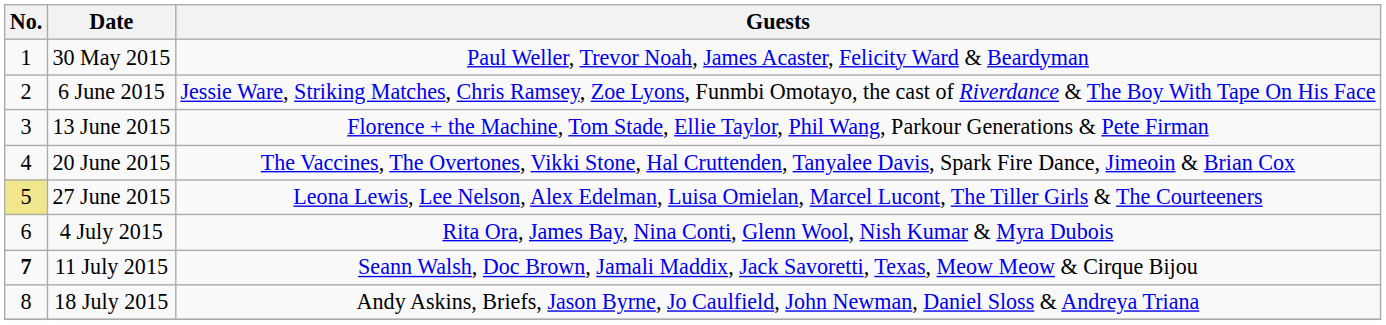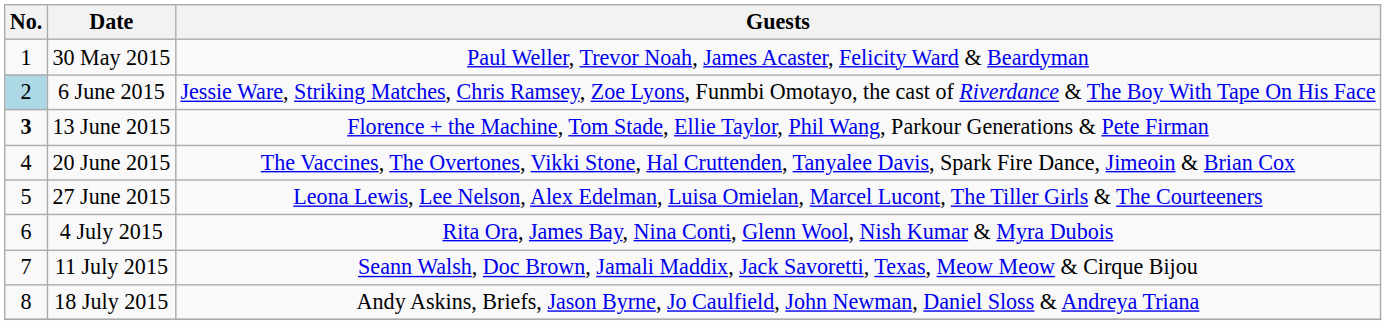(26, 92) no background -> (26, 92) lightblue background
(26, 127) normal -> (26, 127) bold
(26, 197) khaki background -> (26, 197) no background
(26, 267) bold -> (26, 267) normal
